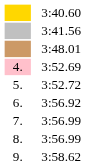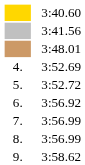(18, 67) pink background -> (18, 67) no background
